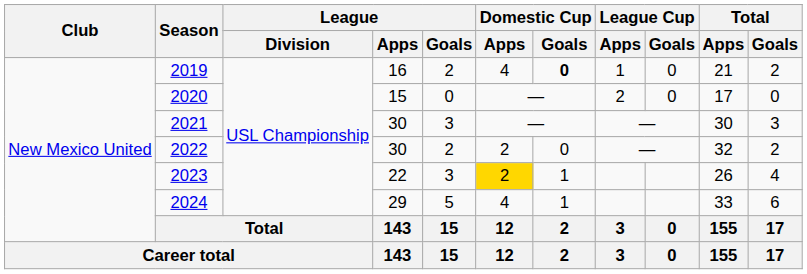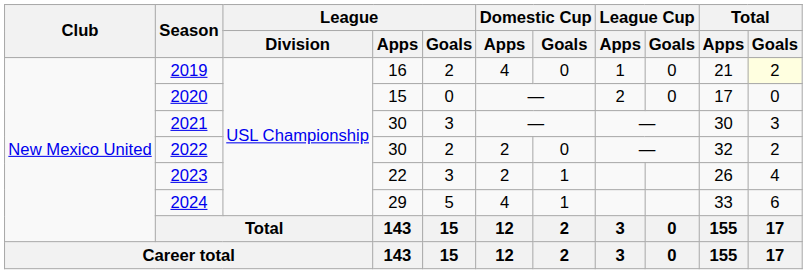(564, 70) bold -> (564, 70) normal
(775, 70) no background -> (775, 70) lightyellow background
(505, 176) gold background -> (505, 176) no background
